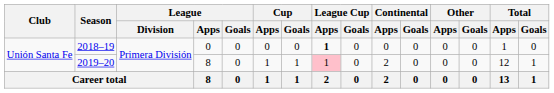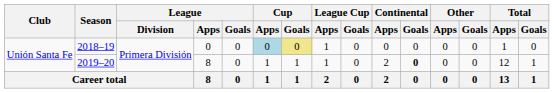(267, 46) no background -> (267, 46) lightblue background
(297, 46) no background -> (297, 46) khaki background
(326, 46) bold -> (326, 46) normal
(326, 63) pink background -> (326, 63) no background
(416, 63) normal -> (416, 63) bold
